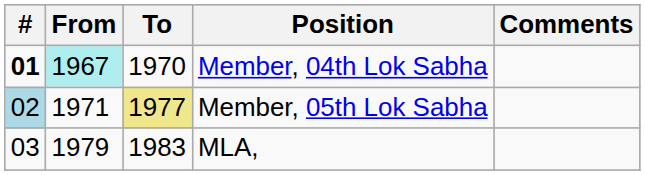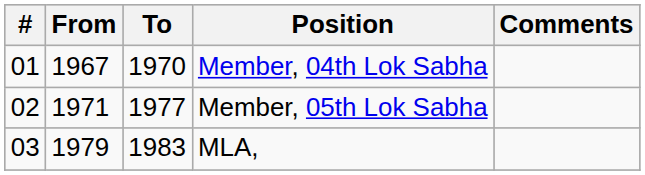(25, 66) bold -> (25, 66) normal
(80, 66) paleturquoise background -> (80, 66) no background
(25, 107) lightblue background -> (25, 107) no background
(157, 107) khaki background -> (157, 107) no background
